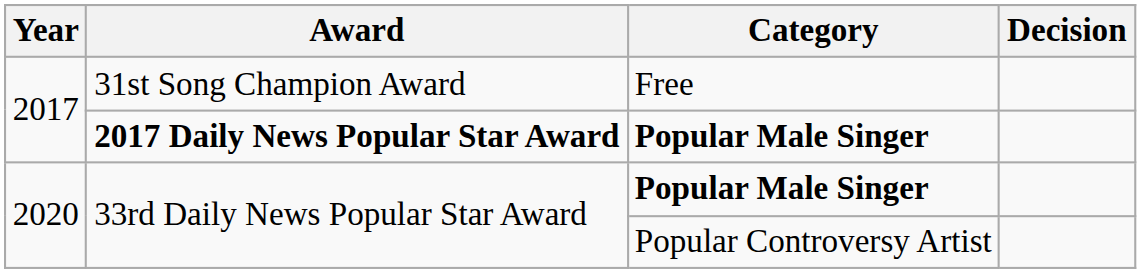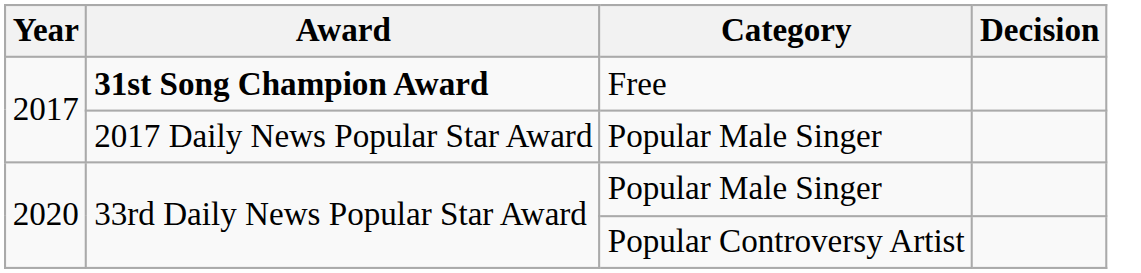(280, 83) normal -> (291, 83) bold
(357, 135) bold -> (343, 135) normal
(782, 135) bold -> (745, 135) normal
(782, 188) bold -> (745, 188) normal
